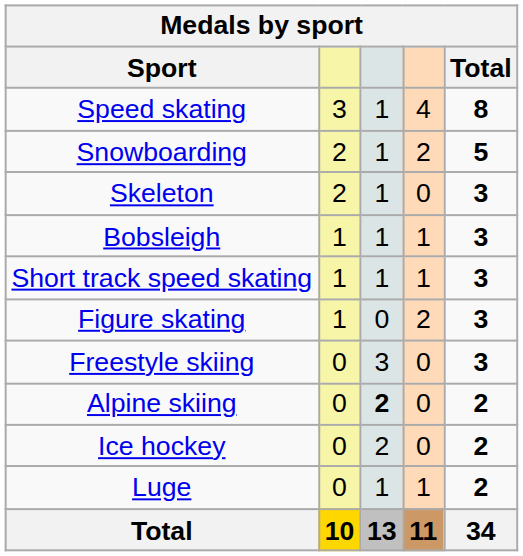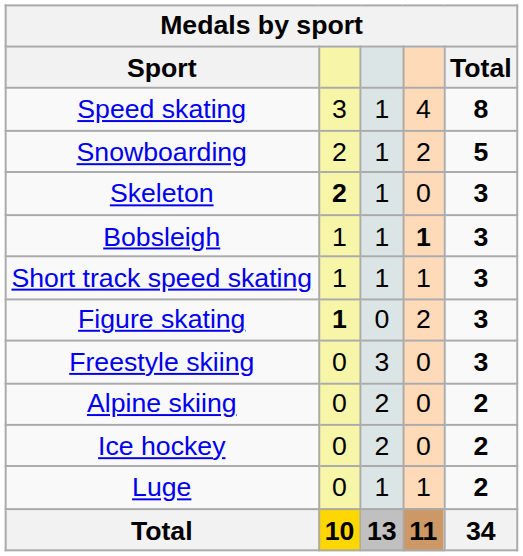(340, 194) normal -> (340, 194) bold
(423, 236) normal -> (423, 236) bold
(340, 320) normal -> (340, 320) bold
(382, 404) bold -> (382, 404) normal
